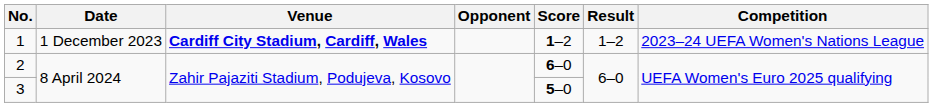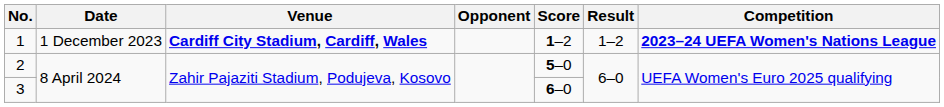(783, 41) normal -> (789, 41) bold
(559, 65) 6–0 -> (559, 65) 5–0
(559, 89) 5–0 -> (559, 89) 6–0
